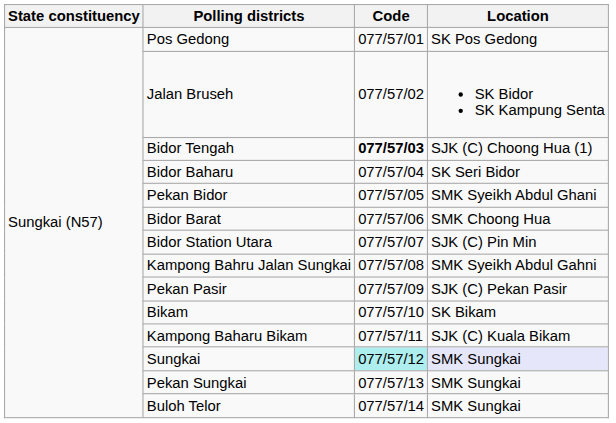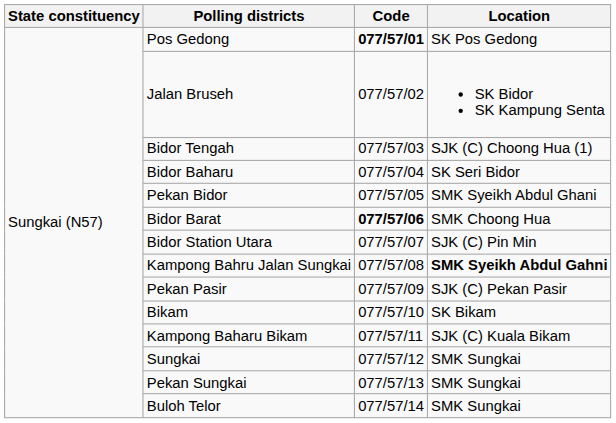(391, 39) normal -> (391, 39) bold
(391, 148) bold -> (391, 148) normal
(391, 218) normal -> (391, 218) bold
(514, 265) normal -> (519, 265) bold
(391, 359) paleturquoise background -> (391, 359) no background
(476, 359) lavender background -> (476, 359) no background
